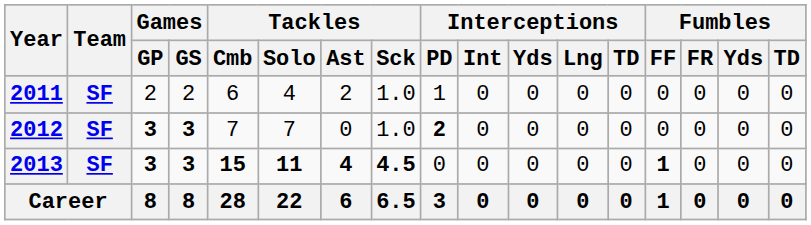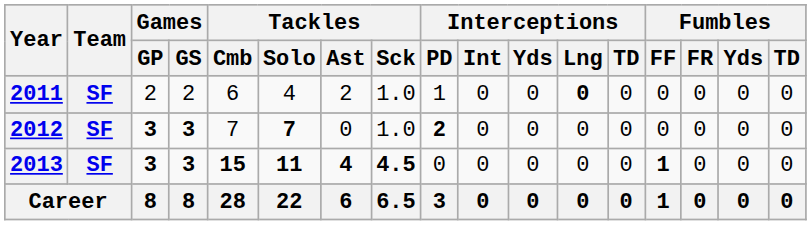(583, 94) normal -> (583, 94) bold
(289, 130) normal -> (289, 130) bold
